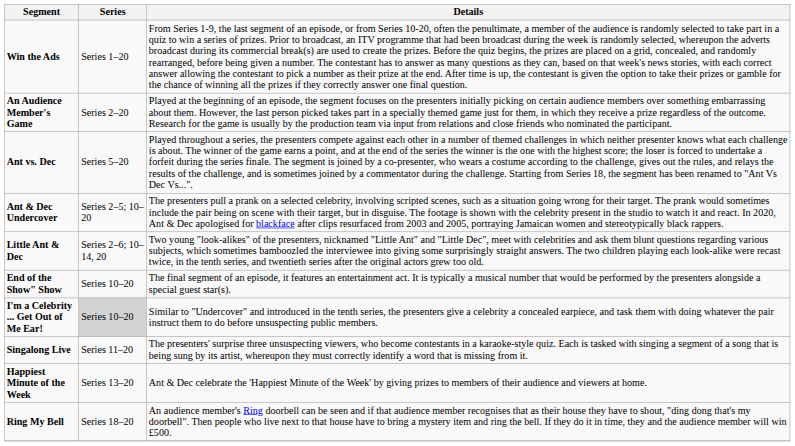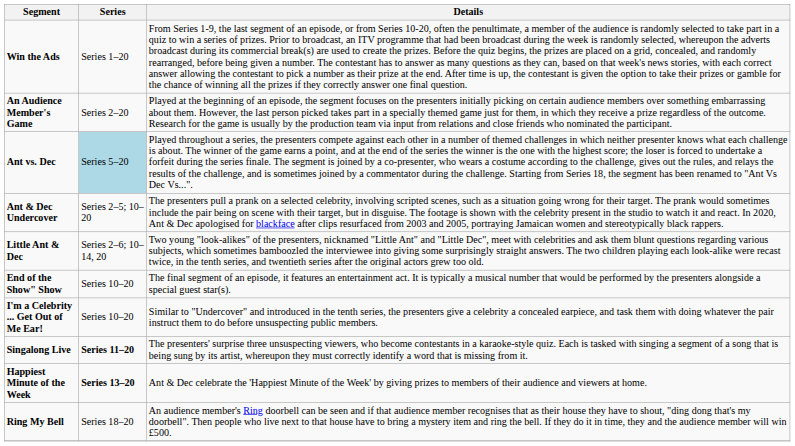(105, 162) no background -> (105, 162) lightblue background
(107, 317) lightgrey background -> (107, 317) no background
(107, 350) normal -> (108, 350) bold
(107, 383) normal -> (108, 383) bold
